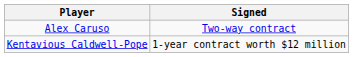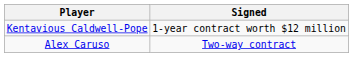rows swapped: (77, 44) <-> (77, 28)
